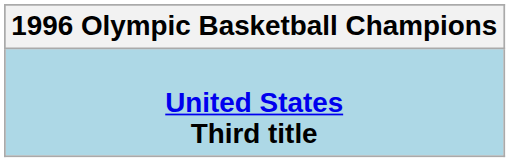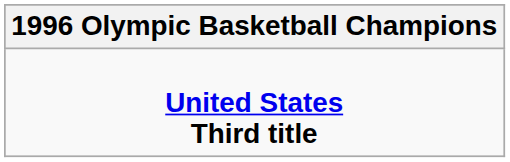(254, 117) lightblue background -> (254, 117) no background
